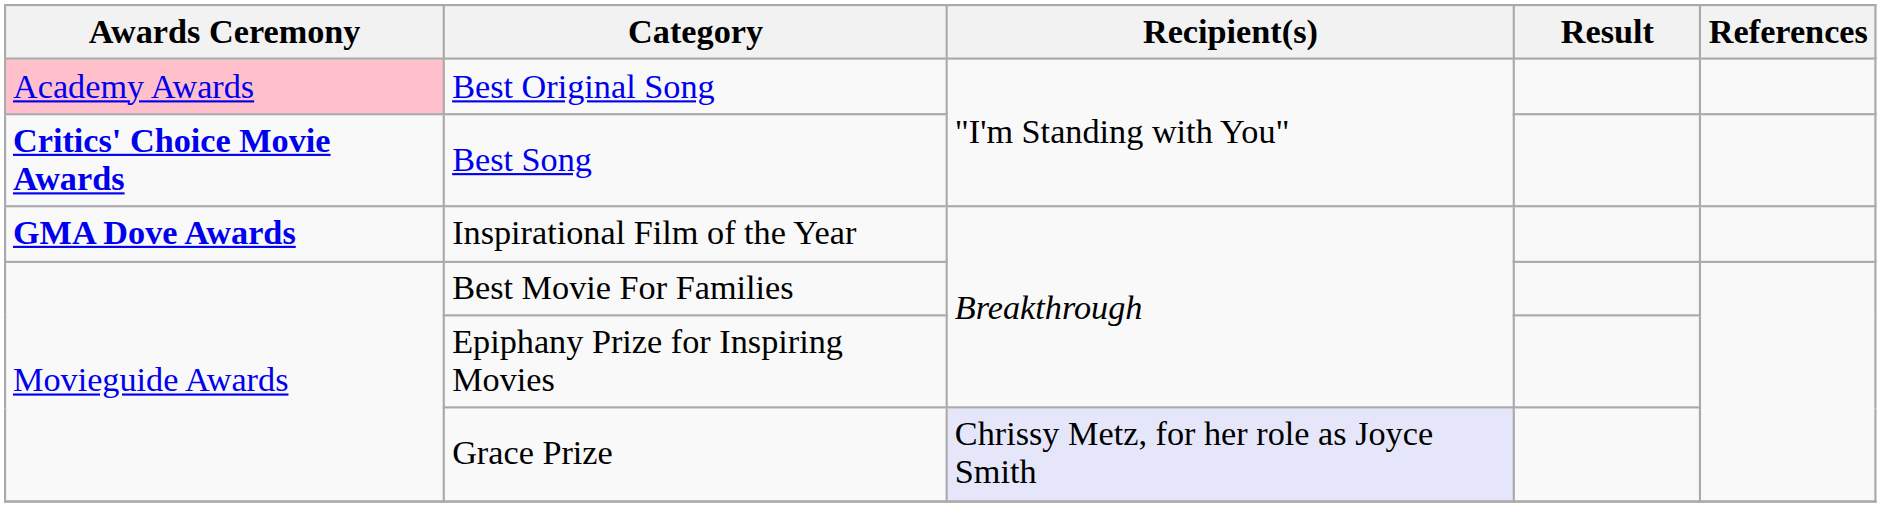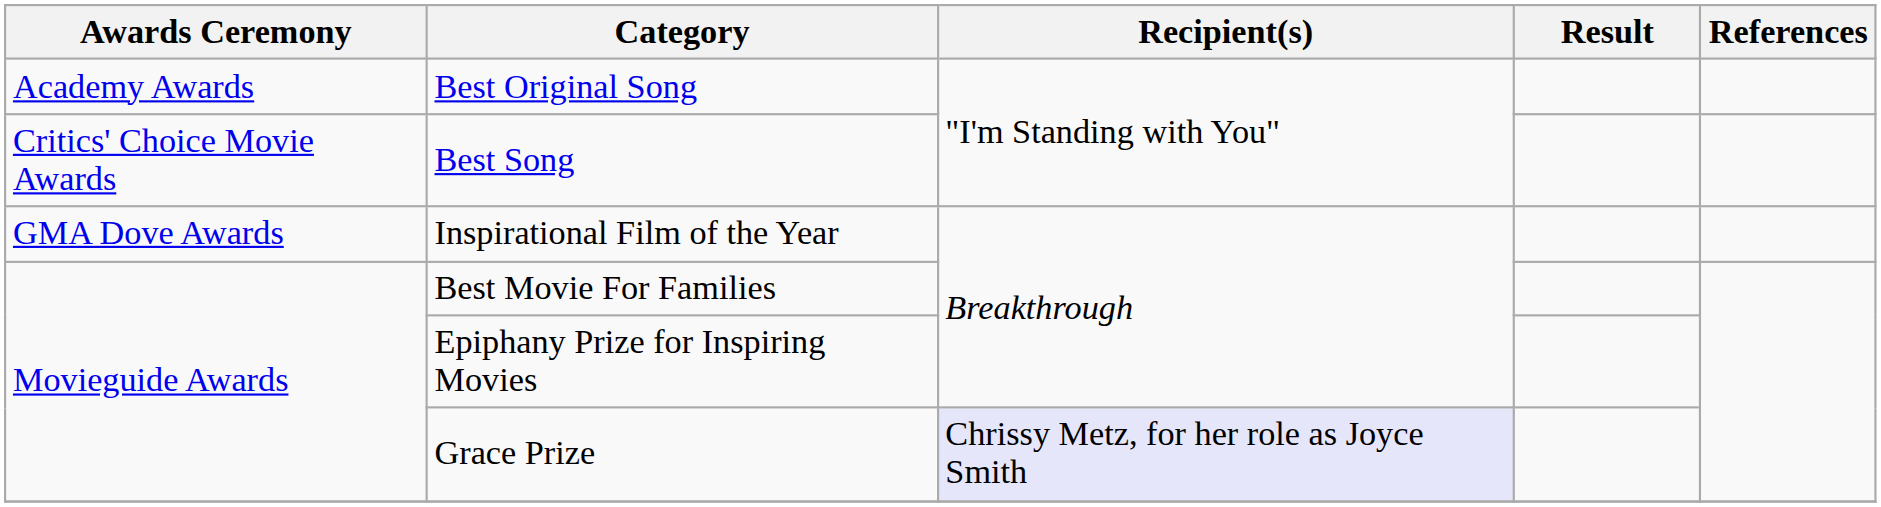(134, 85) pink background -> (134, 85) no background
(172, 159) bold -> (163, 159) normal
(154, 233) bold -> (148, 233) normal
